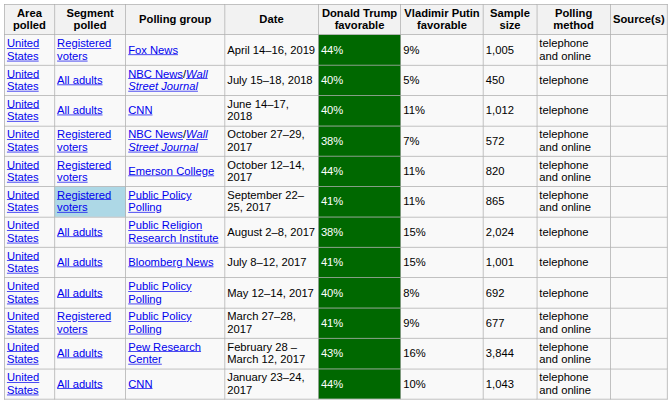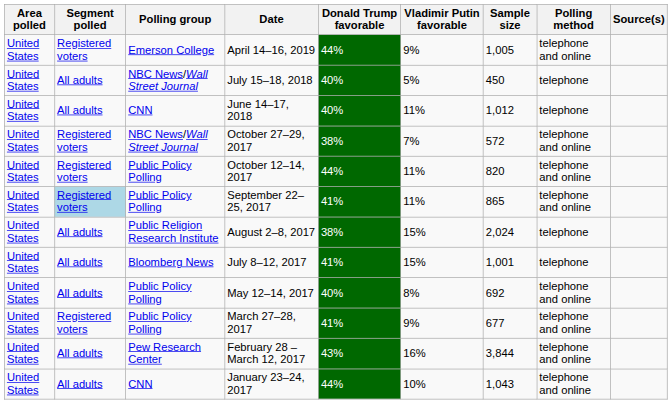(153, 50) Fox News -> (171, 50) Emerson College
(171, 171) Emerson College -> (160, 171) Public Policy Polling
(564, 292) telephone -> (565, 292) telephone and online
